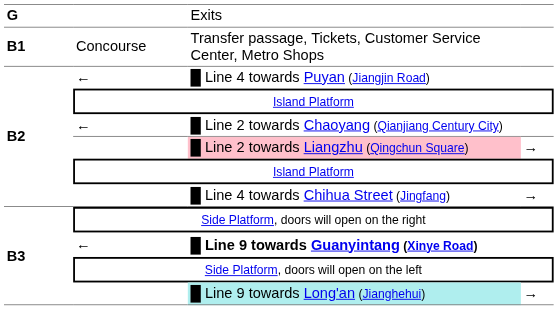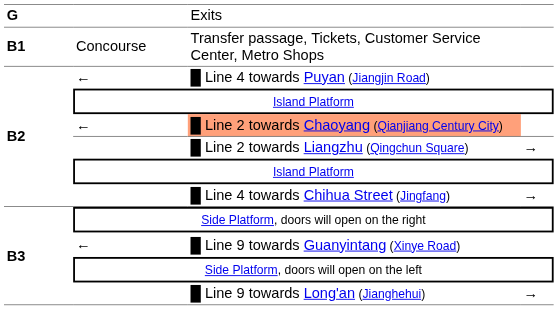(347, 125) no background -> (347, 125) lightsalmon background
(330, 147) pink background -> (330, 147) no background
(334, 244) bold -> (325, 244) normal
(308, 293) paleturquoise background -> (308, 293) no background
